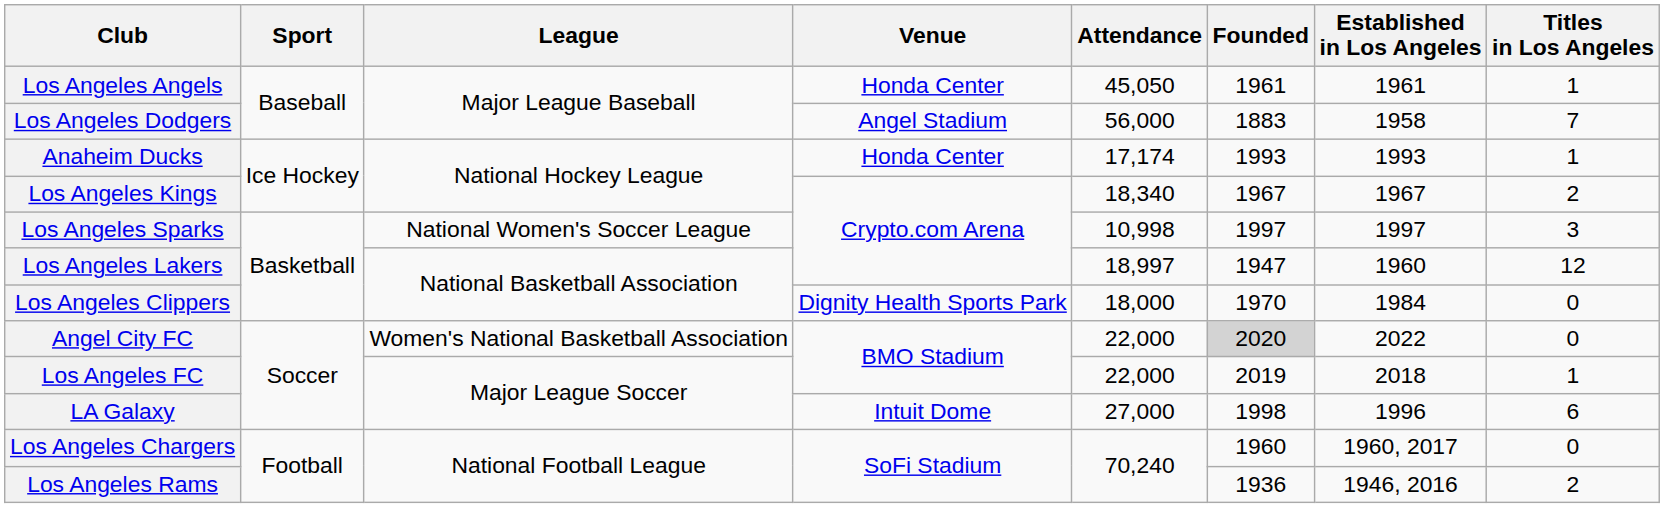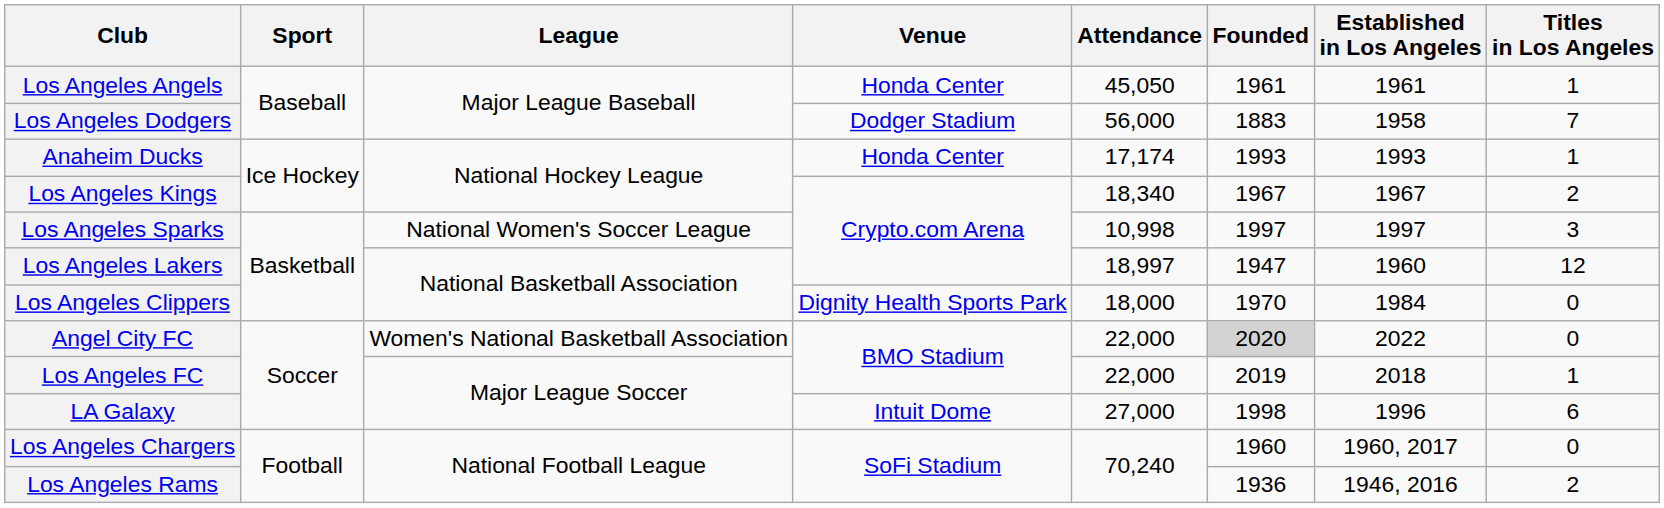(933, 120) Angel Stadium -> (933, 120) Dodger Stadium
